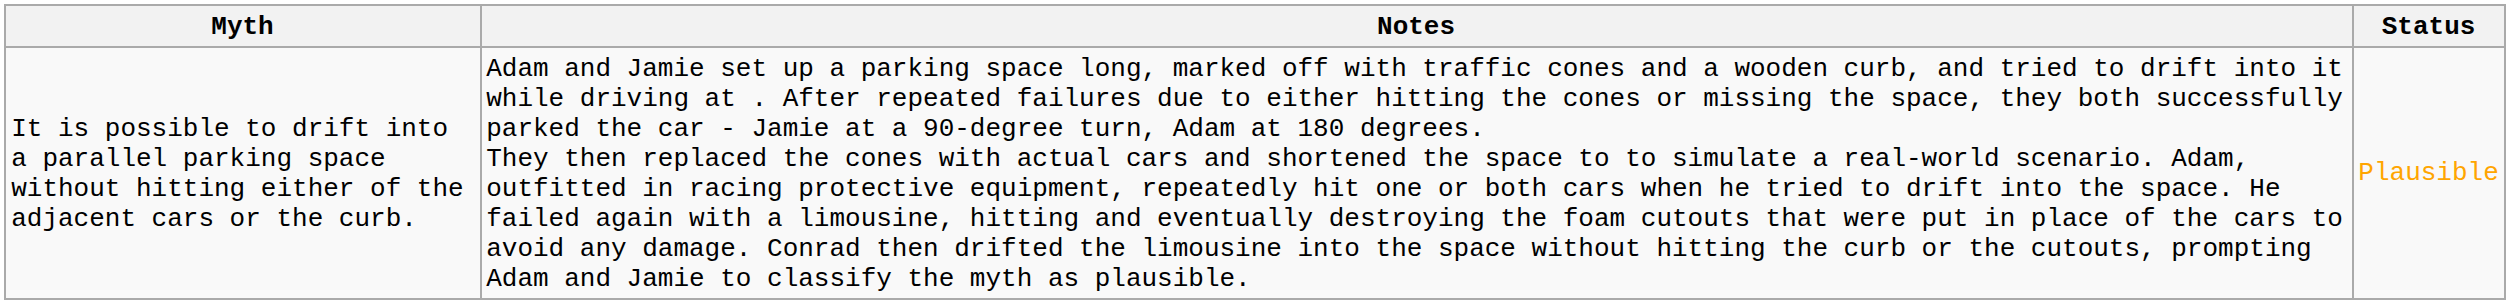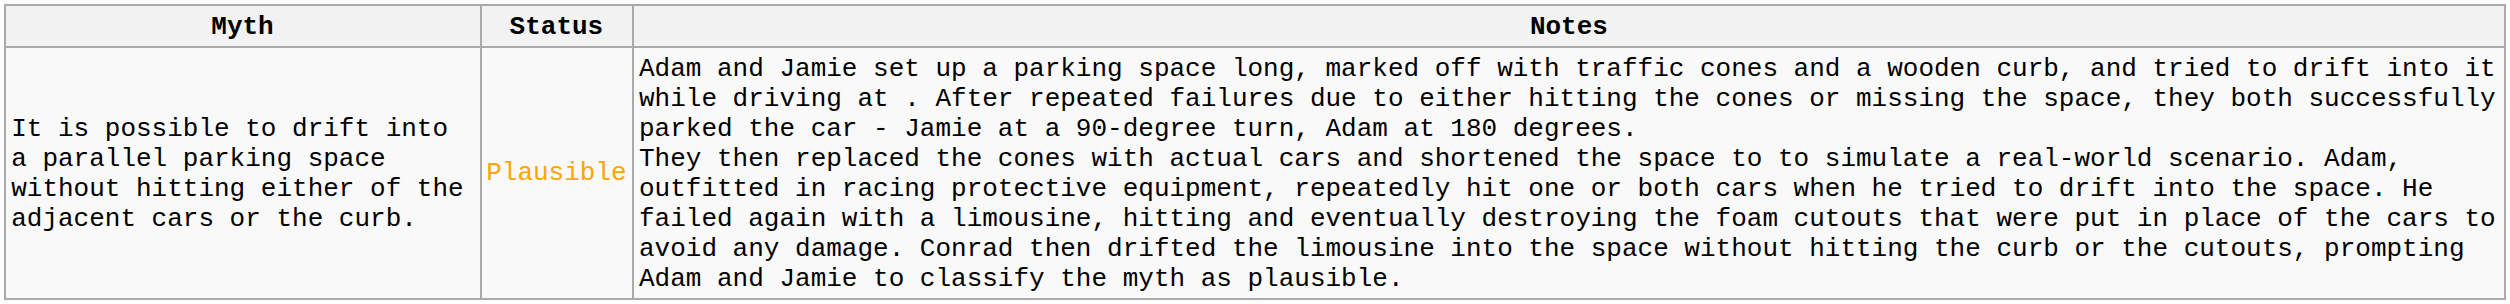columns swapped: (2429, 26) <-> (1416, 26)
